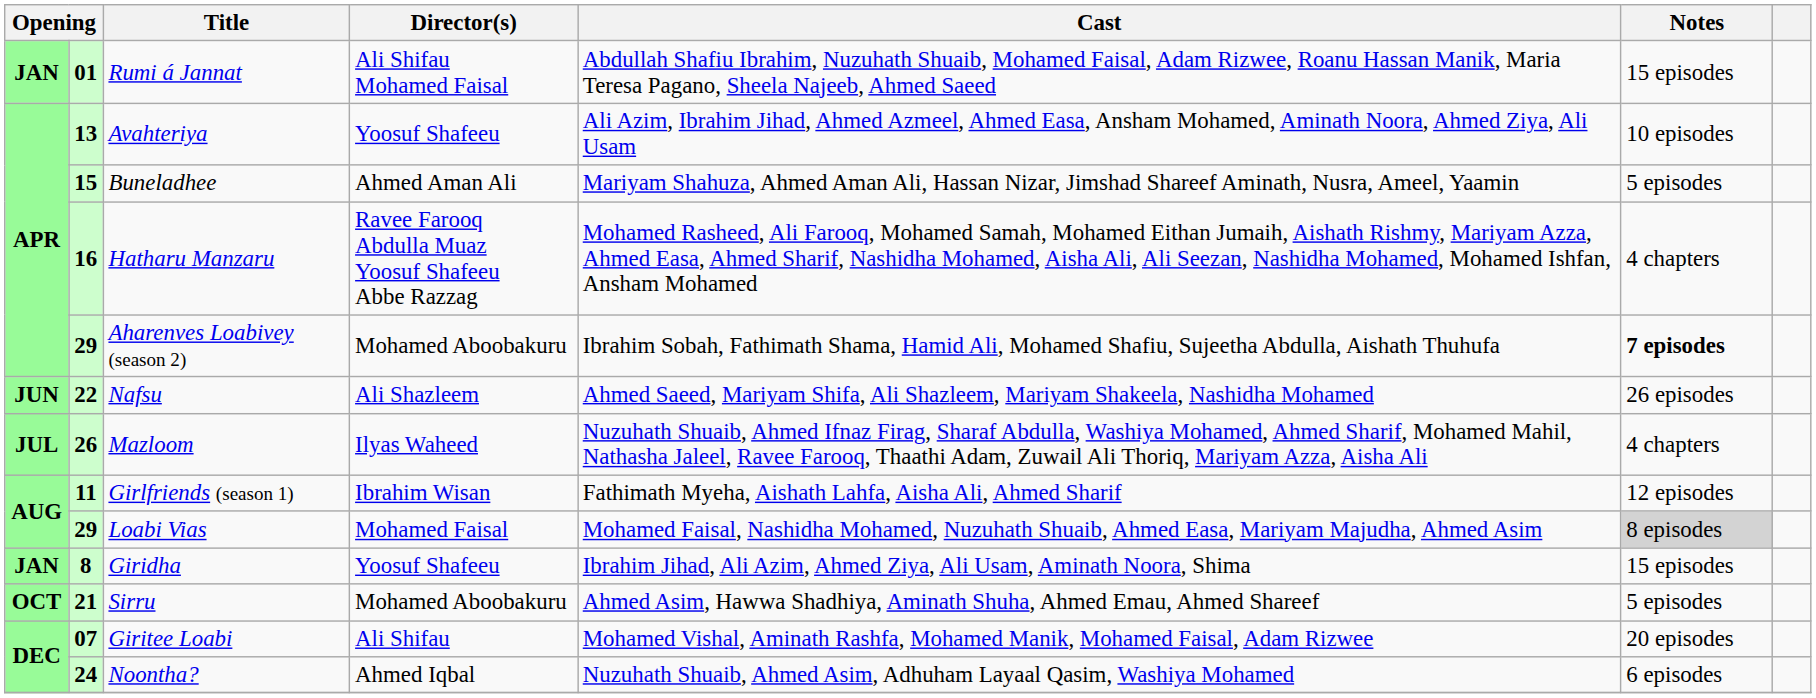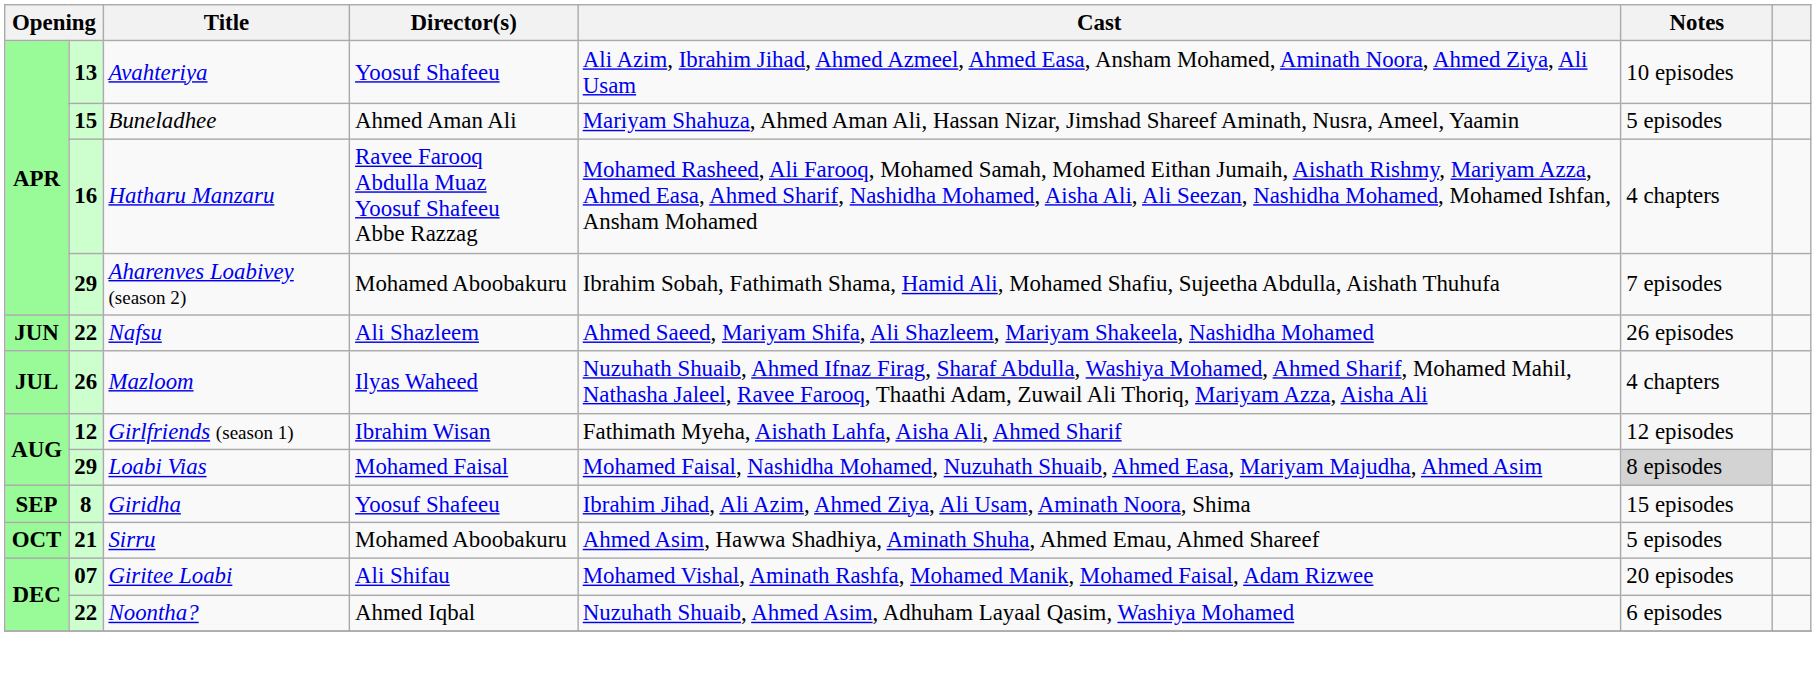- row: (175, 71)
(1676, 345) bold -> (1674, 283) normal
(86, 493) 11 -> (86, 431) 12
(37, 565) JAN -> (37, 503) SEP
(86, 674) 24 -> (86, 612) 22
